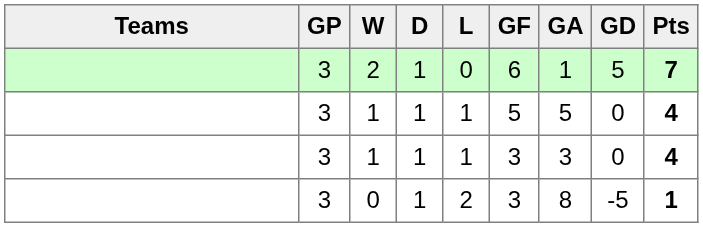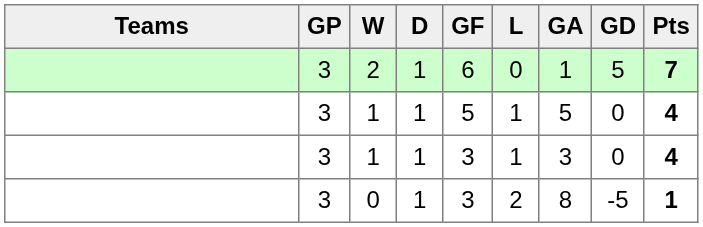columns swapped: (466, 26) <-> (514, 26)
